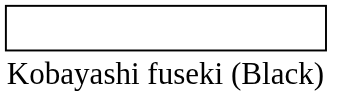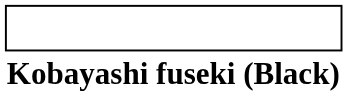(165, 74) normal -> (173, 74) bold
